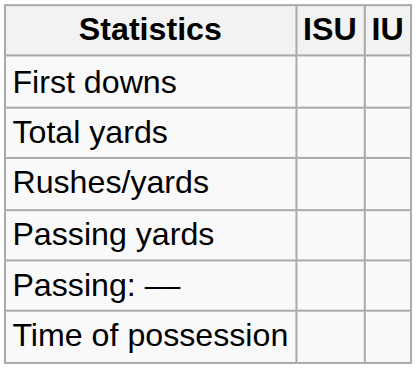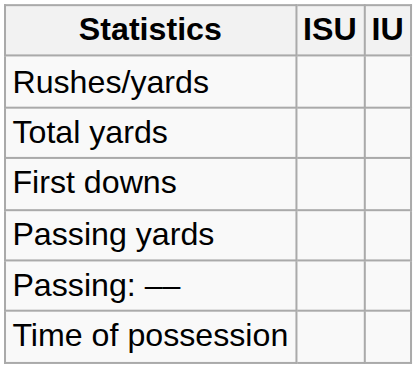rows swapped: (95, 81) <-> (111, 183)
